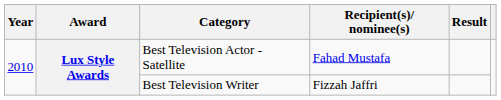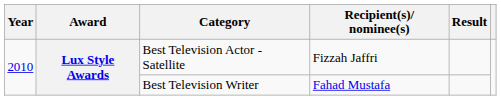(351, 57) Fahad Mustafa -> (345, 57) Fizzah Jaffri
(345, 85) Fizzah Jaffri -> (351, 85) Fahad Mustafa
